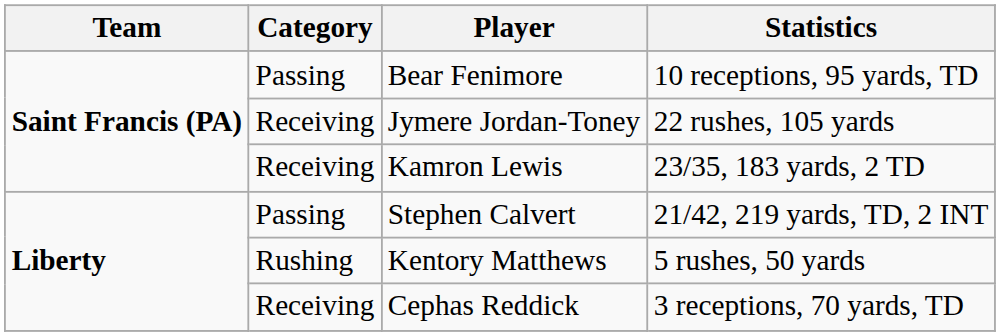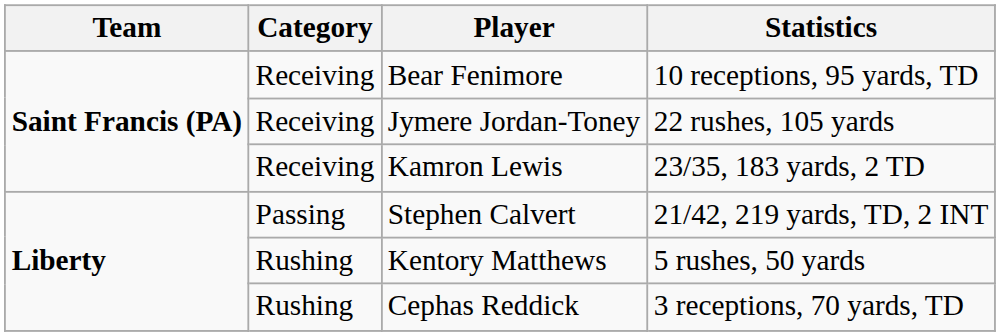(300, 74) Passing -> (315, 74) Receiving
(315, 306) Receiving -> (304, 306) Rushing
